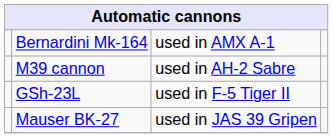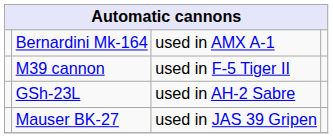(225, 68) used in AH-2 Sabre -> (223, 68) used in F-5 Tiger II
(223, 94) used in F-5 Tiger II -> (225, 94) used in AH-2 Sabre
